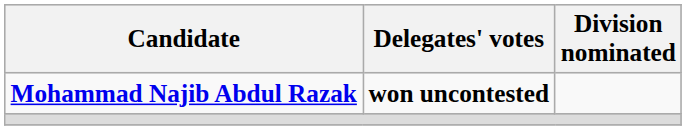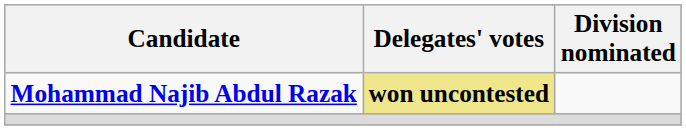(459, 93) no background -> (459, 93) khaki background
